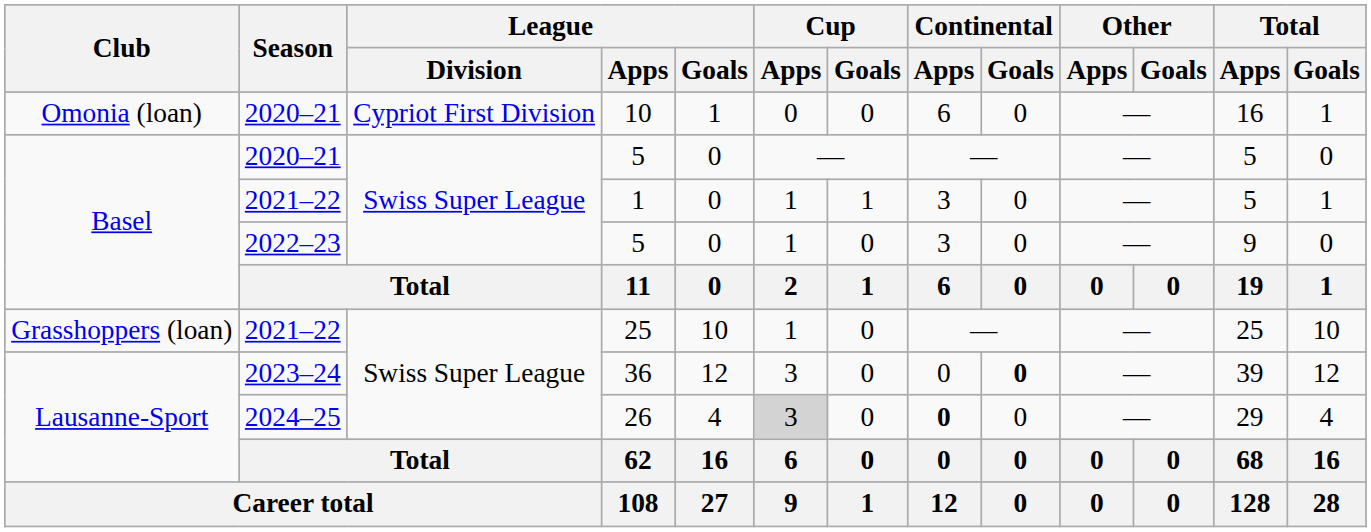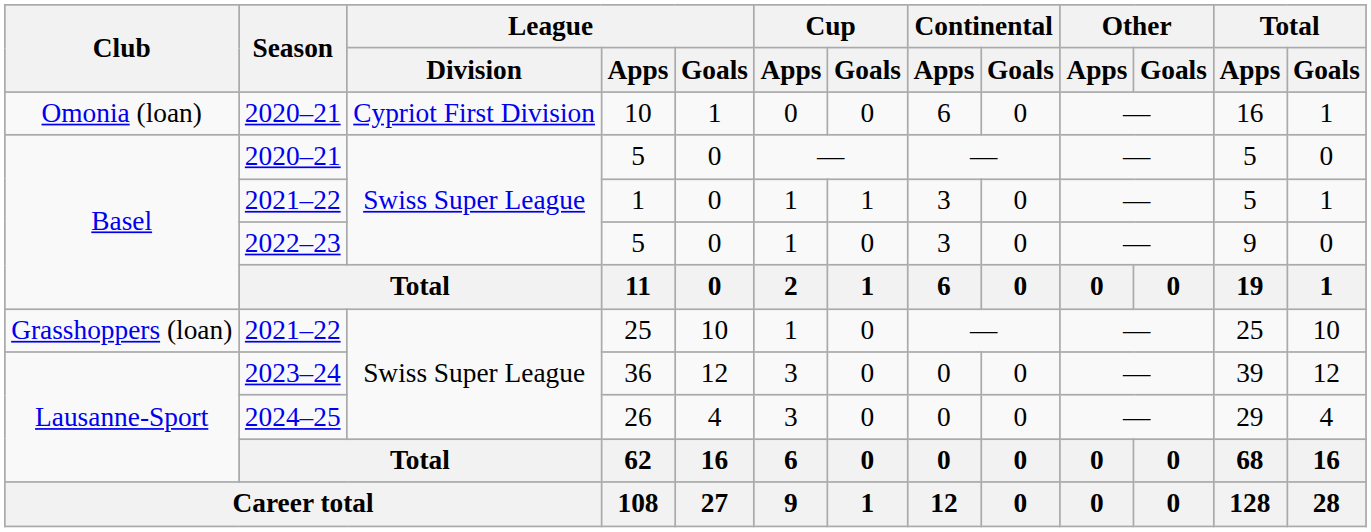(1020, 373) bold -> (1020, 373) normal
(791, 416) lightgrey background -> (791, 416) no background
(944, 416) bold -> (944, 416) normal
